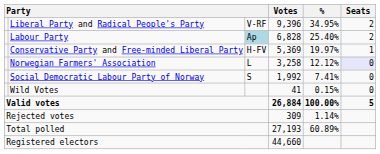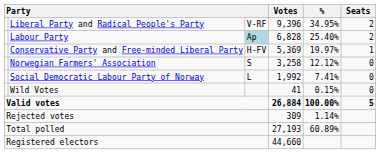(249, 63) L -> (249, 63) S
(371, 63) lavender background -> (371, 63) no background
(249, 77) S -> (249, 77) L
